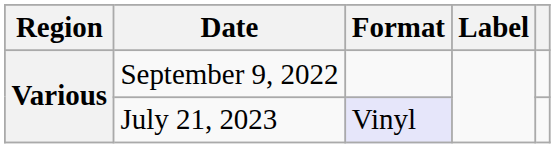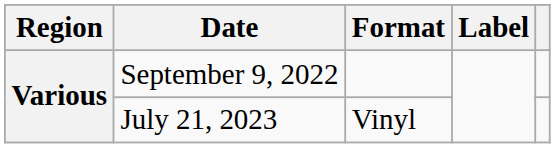(384, 119) lavender background -> (384, 119) no background
